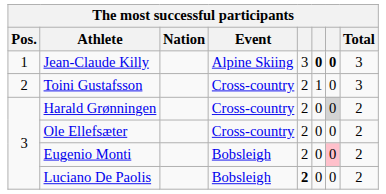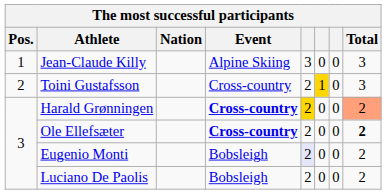(319, 62) bold -> (322, 62) normal
(333, 62) bold -> (336, 62) normal
(319, 85) no background -> (322, 85) gold background
(253, 108) normal -> (253, 108) bold
(305, 108) no background -> (308, 108) gold background
(333, 108) lightgrey background -> (336, 108) no background
(359, 108) no background -> (362, 108) lightsalmon background
(253, 131) normal -> (253, 131) bold
(359, 131) normal -> (362, 131) bold
(305, 154) no background -> (308, 154) lavender background
(333, 154) pink background -> (336, 154) no background
(305, 177) bold -> (308, 177) normal
